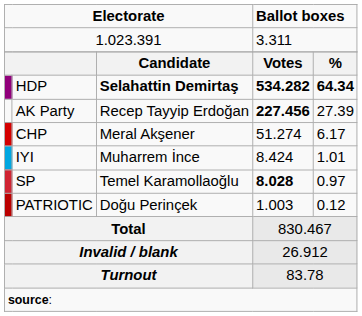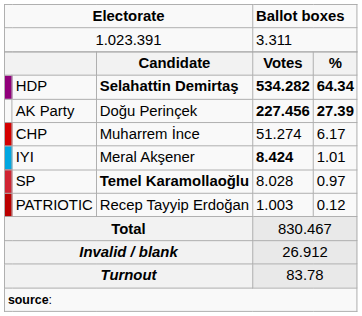(174, 110) Recep Tayyip Erdoğan -> (149, 110) Doğu Perinçek
(335, 110) normal -> (335, 110) bold
(147, 134) Meral Akşener -> (150, 134) Muharrem İnce
(150, 157) Muharrem İnce -> (147, 157) Meral Akşener
(275, 157) normal -> (275, 157) bold
(169, 181) normal -> (174, 181) bold
(275, 181) bold -> (275, 181) normal
(149, 205) Doğu Perinçek -> (174, 205) Recep Tayyip Erdoğan
